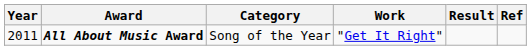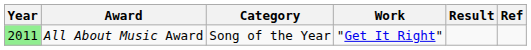(23, 35) no background -> (23, 35) lightgreen background
(124, 35) bold -> (124, 35) normal
